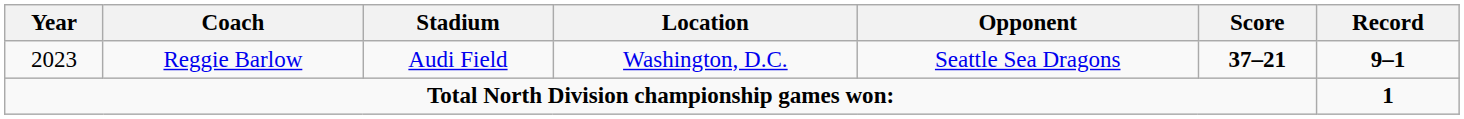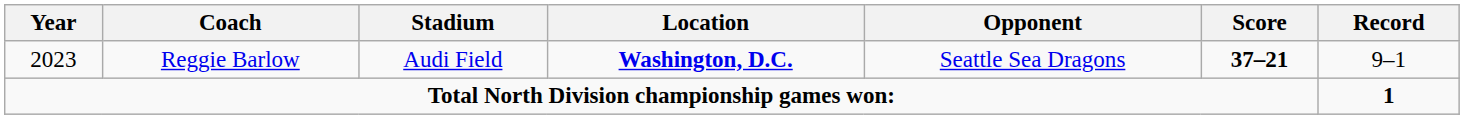(705, 59) normal -> (706, 59) bold
(1388, 59) bold -> (1389, 59) normal
